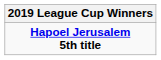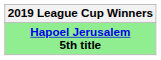(80, 38) no background -> (80, 38) lightgreen background
